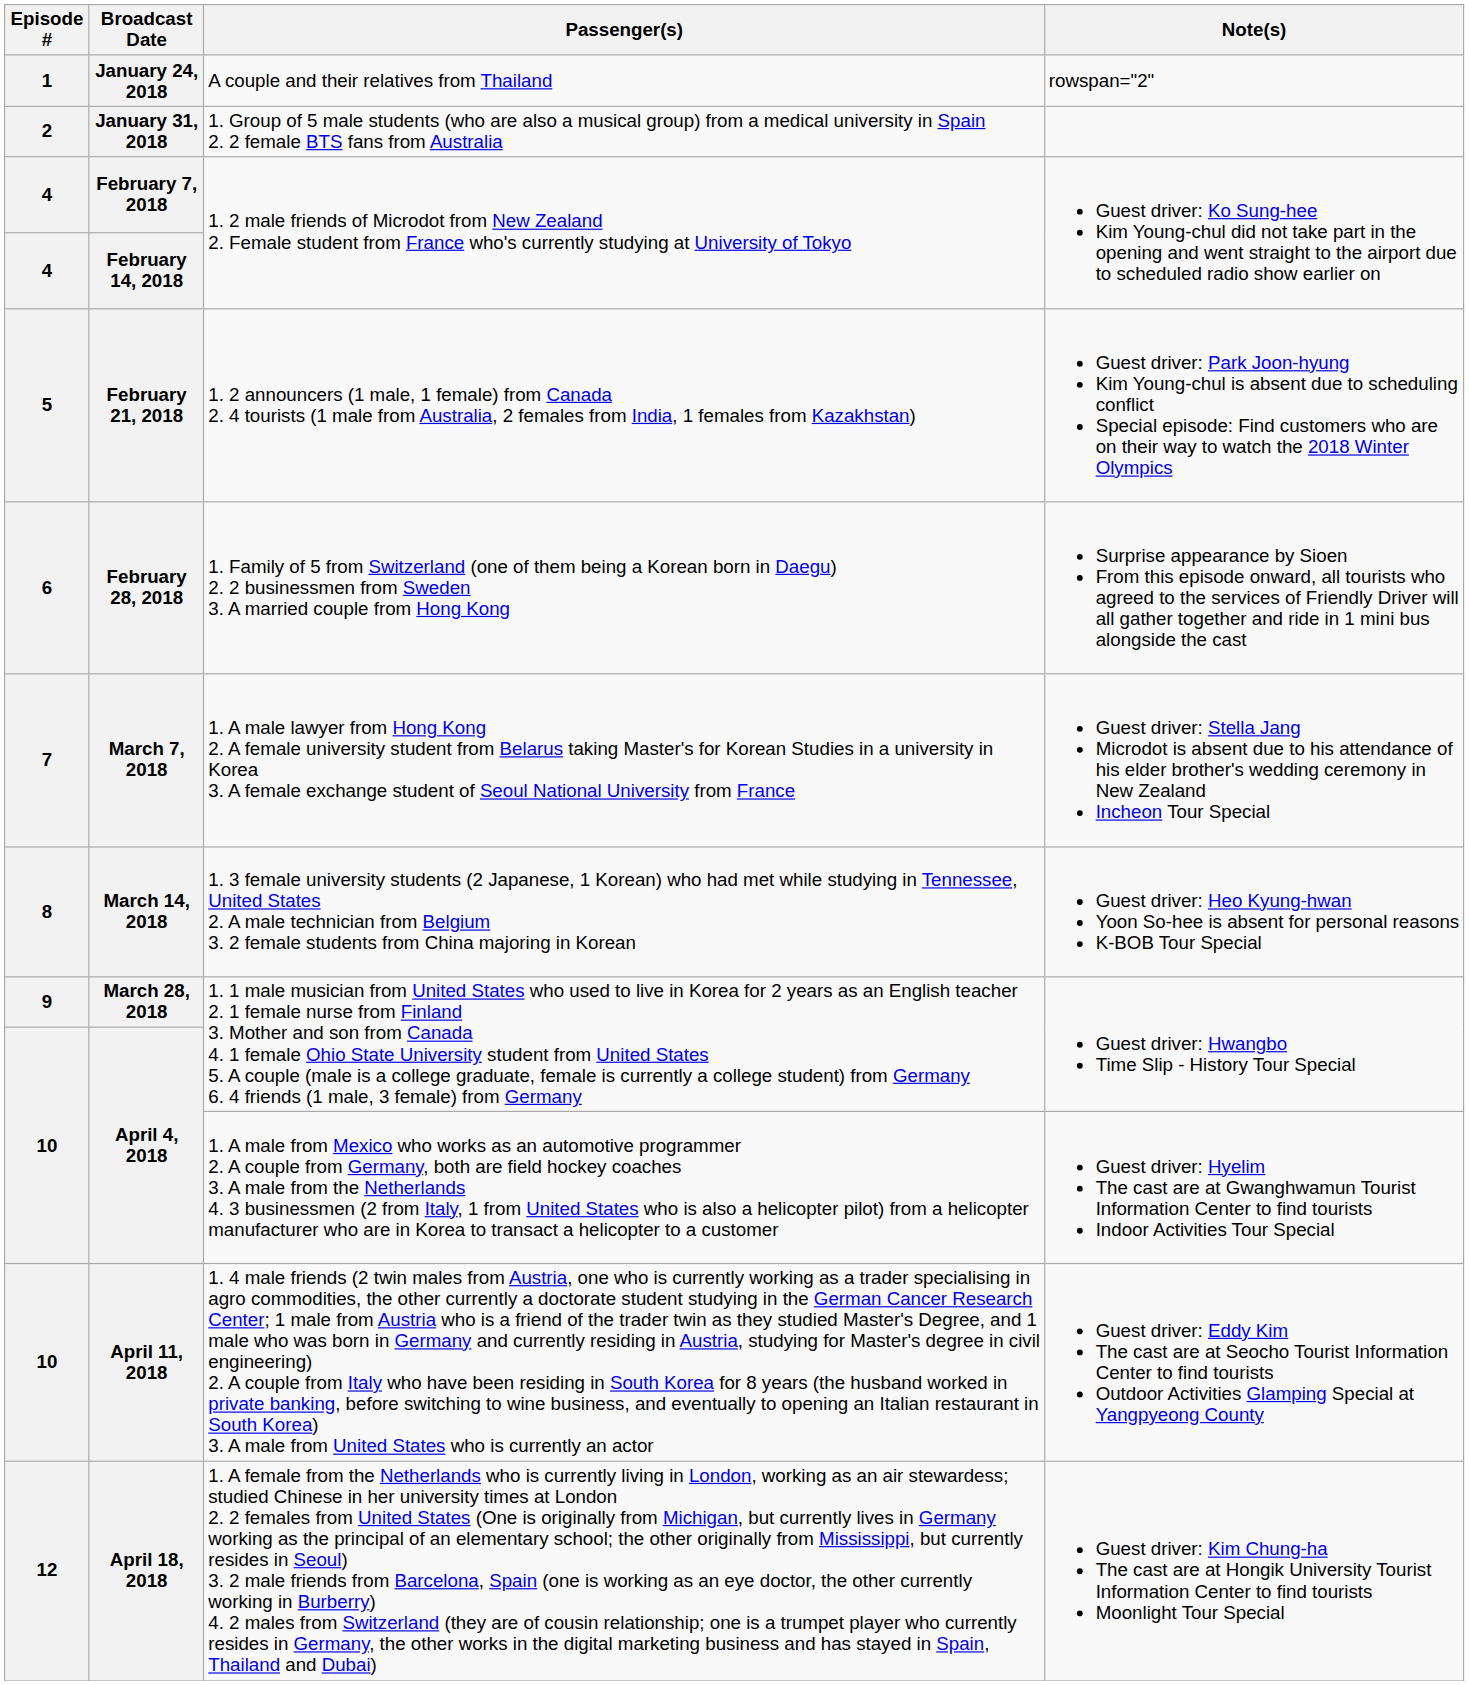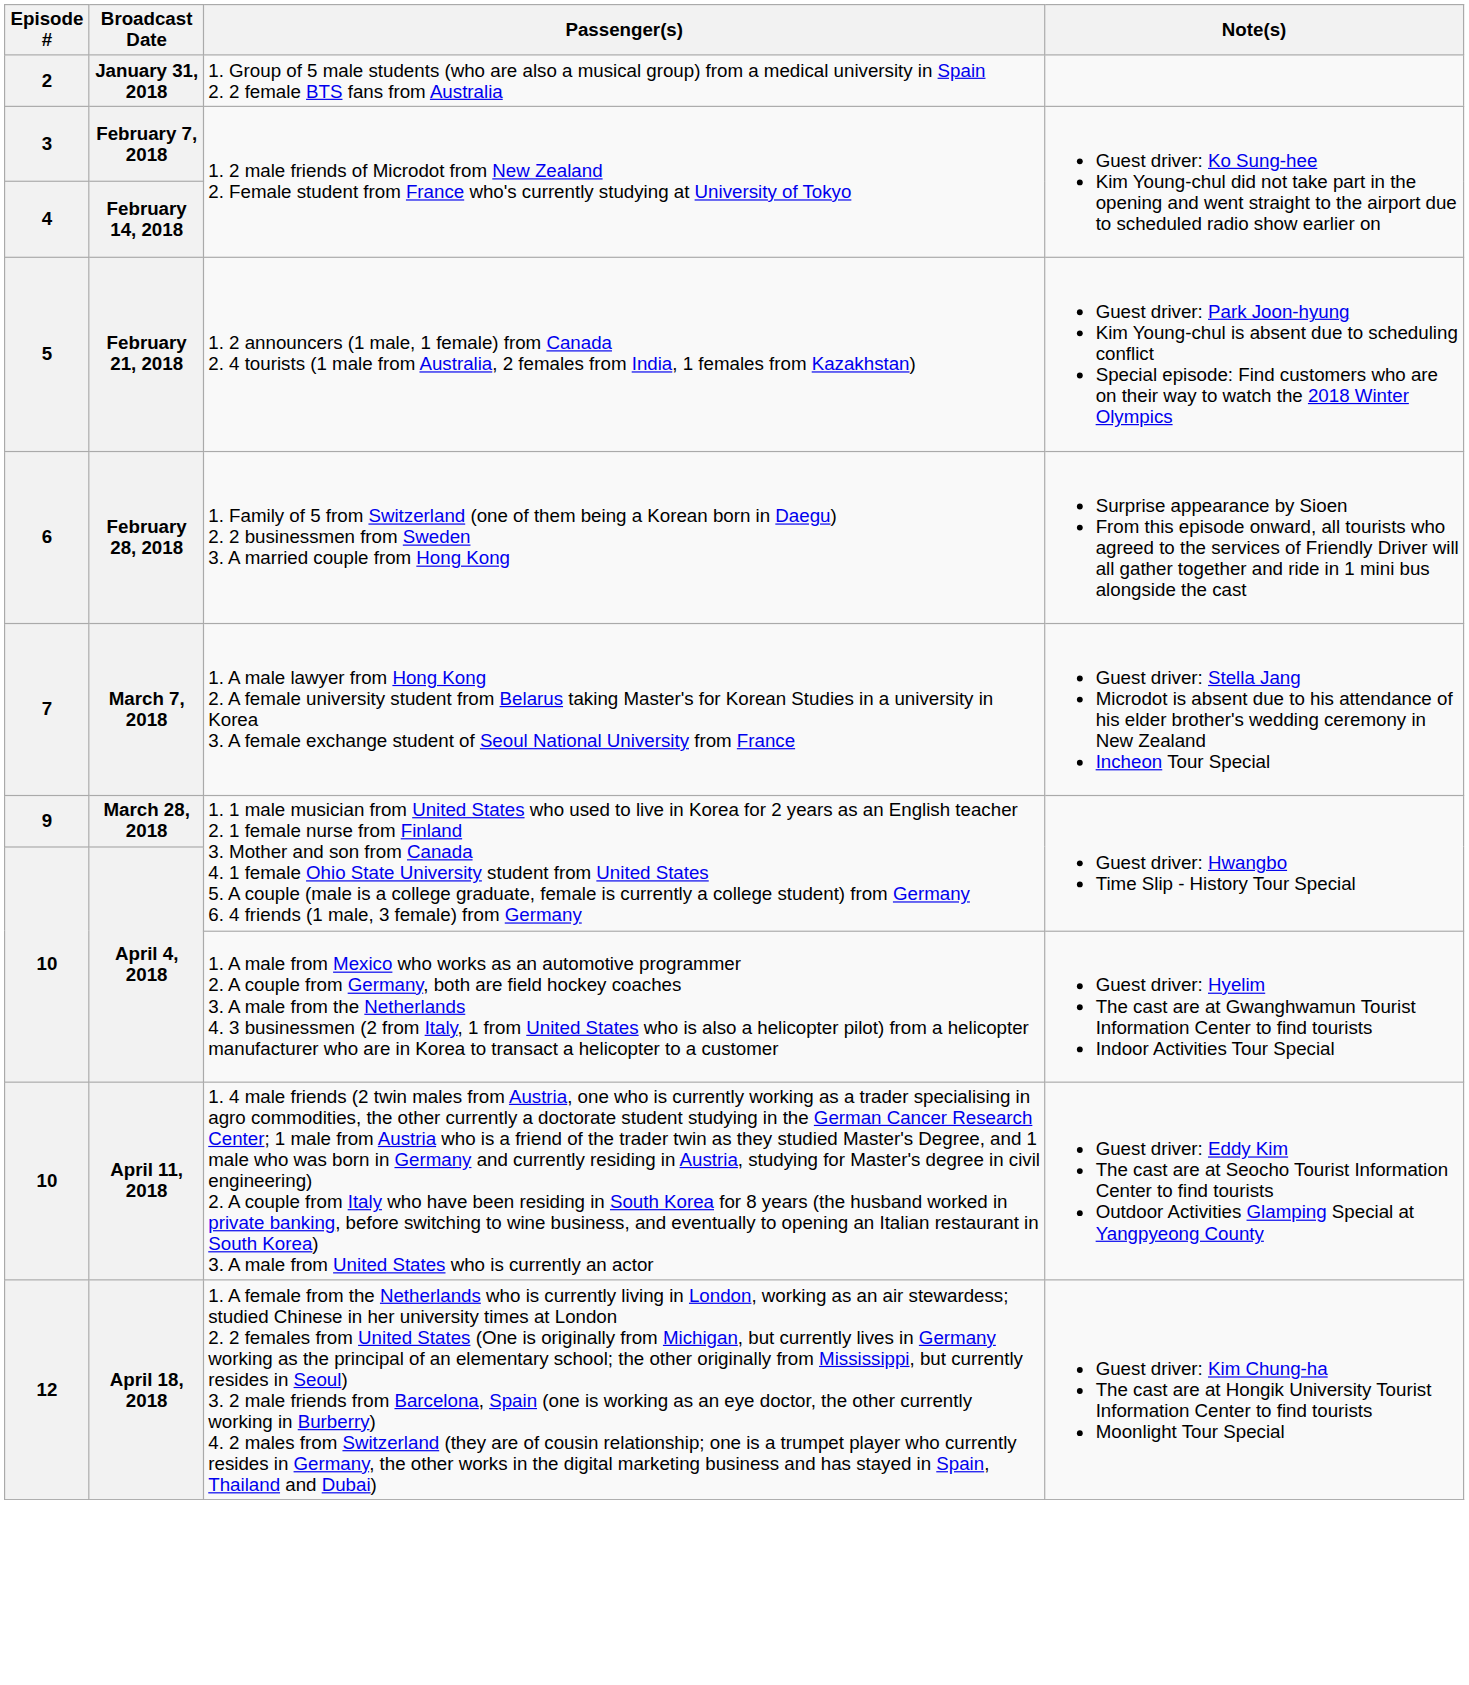- row: (147, 80)
(47, 194) 4 -> (47, 143) 3
- row: (147, 911)
